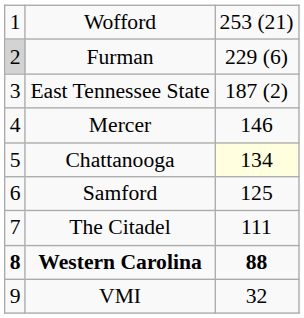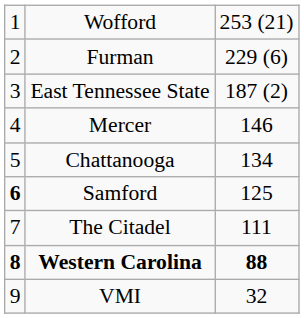(15, 56) lightgrey background -> (15, 56) no background
(256, 159) lightyellow background -> (256, 159) no background
(15, 193) normal -> (15, 193) bold
